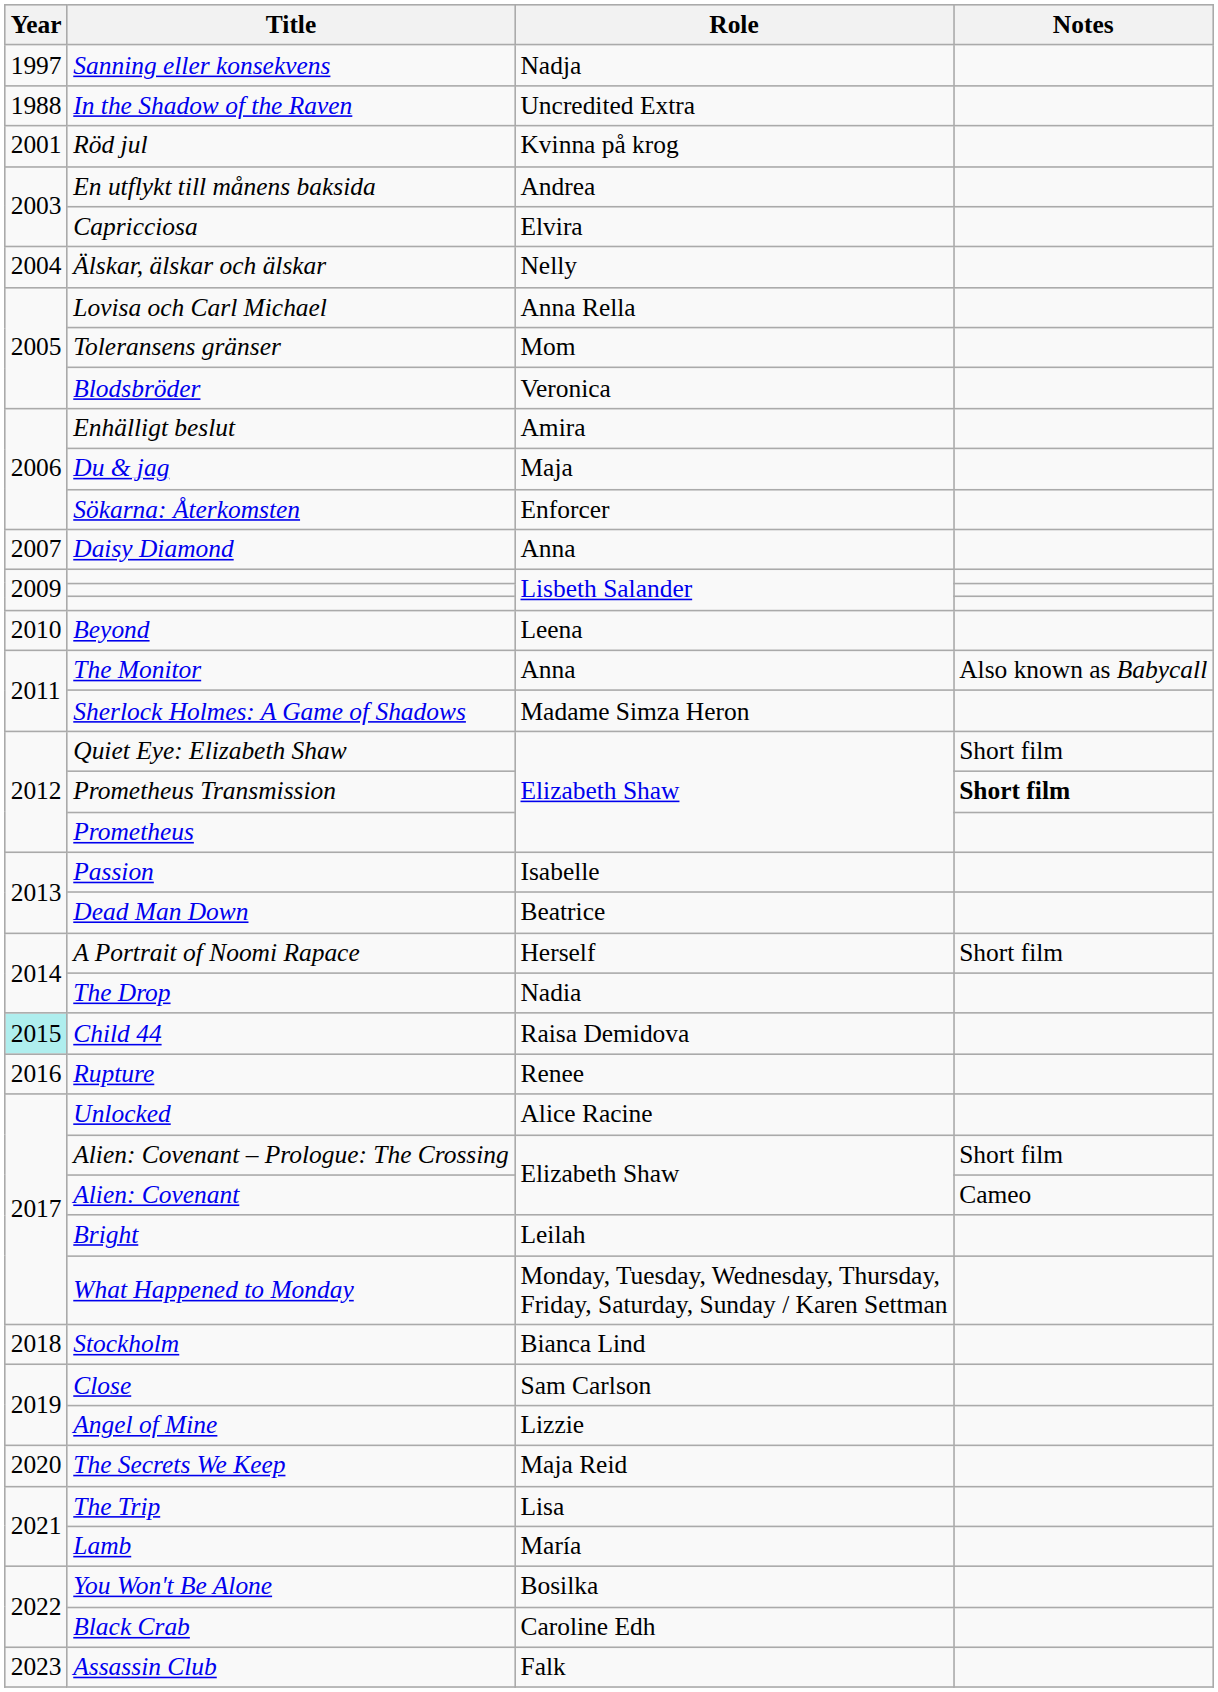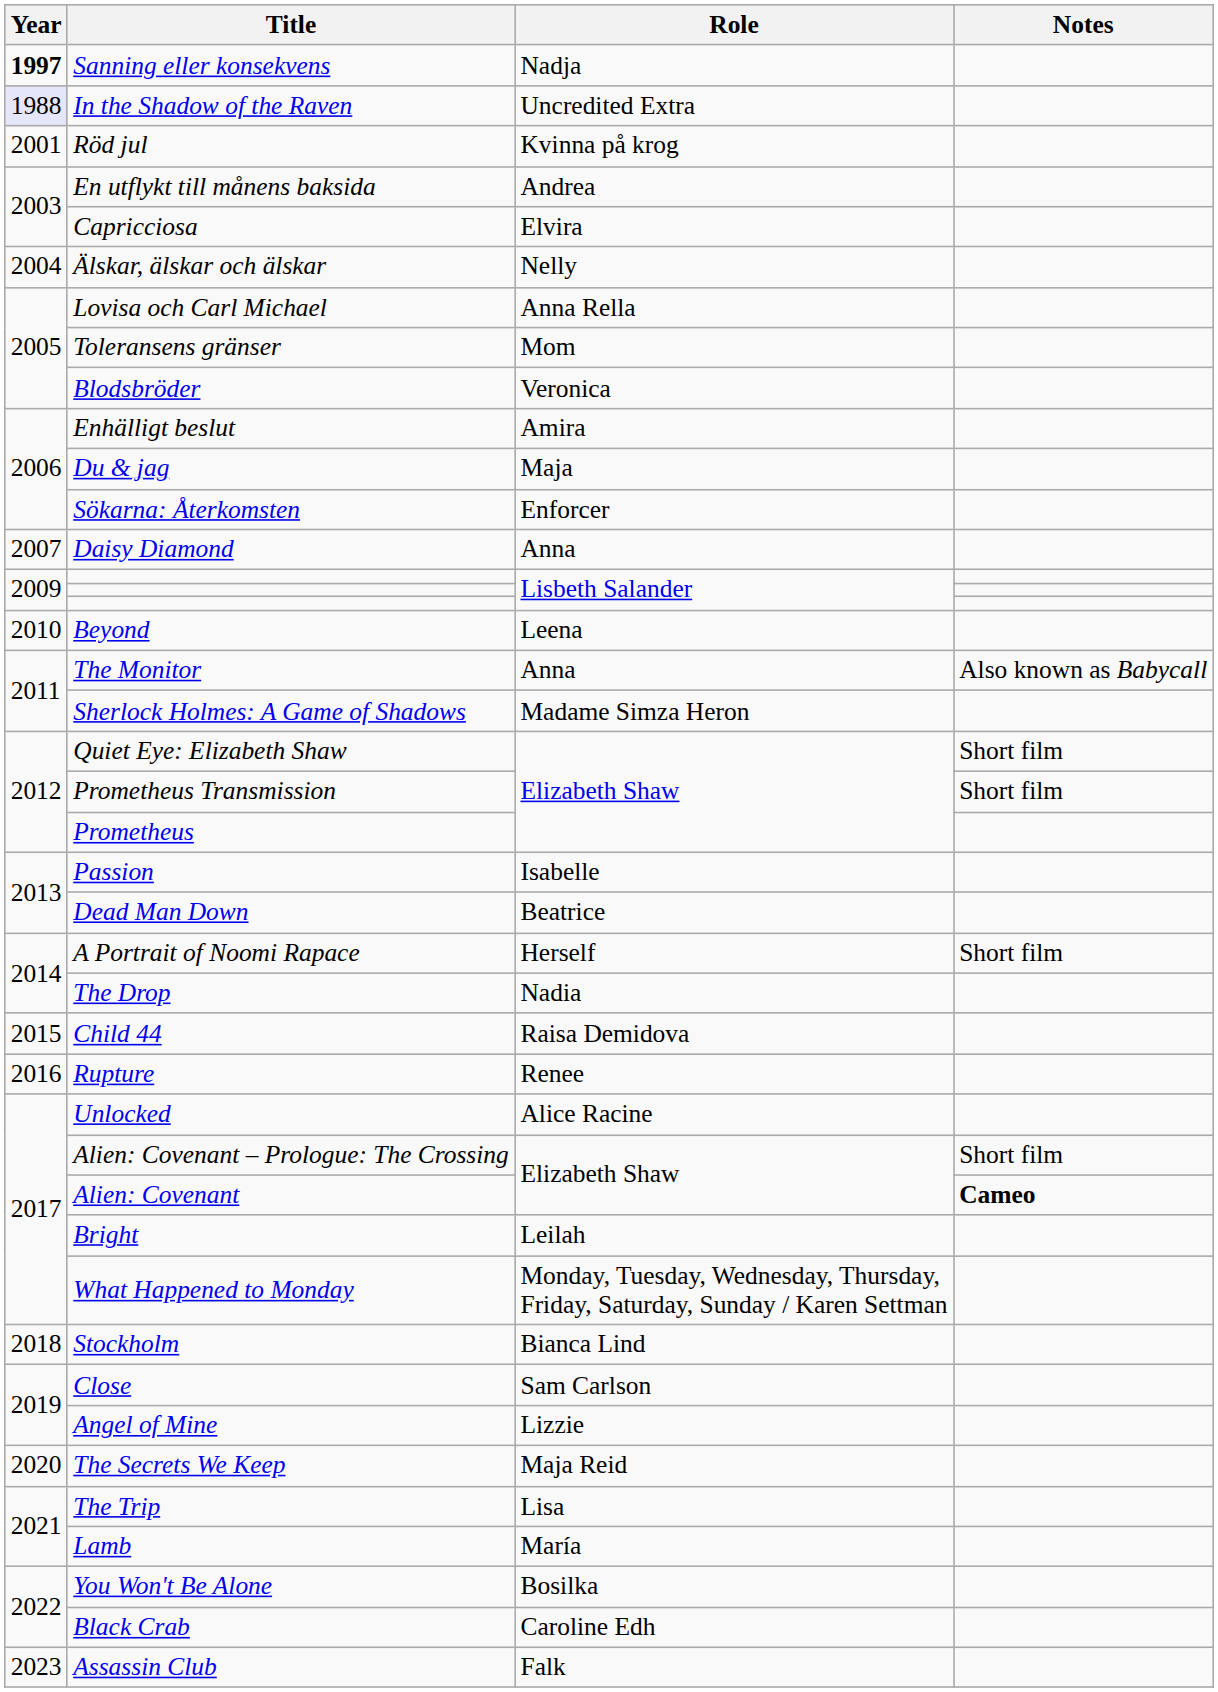(36, 65) normal -> (36, 65) bold
(36, 105) no background -> (36, 105) lavender background
(1015, 791) bold -> (1011, 791) normal
(36, 1033) paleturquoise background -> (36, 1033) no background
(995, 1194) normal -> (997, 1194) bold
